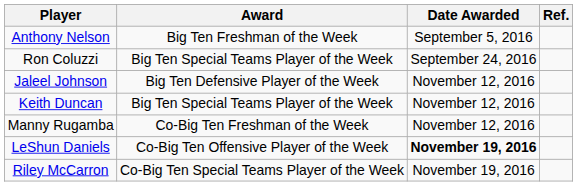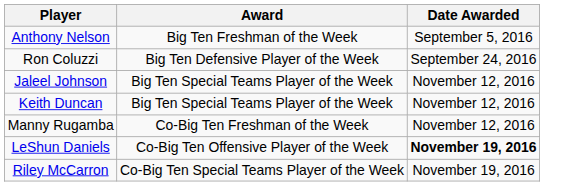- column: (556, 15)
(262, 59) Big Ten Special Teams Player of the Week -> (262, 59) Big Ten Defensive Player of the Week
(262, 81) Big Ten Defensive Player of the Week -> (262, 81) Big Ten Special Teams Player of the Week
